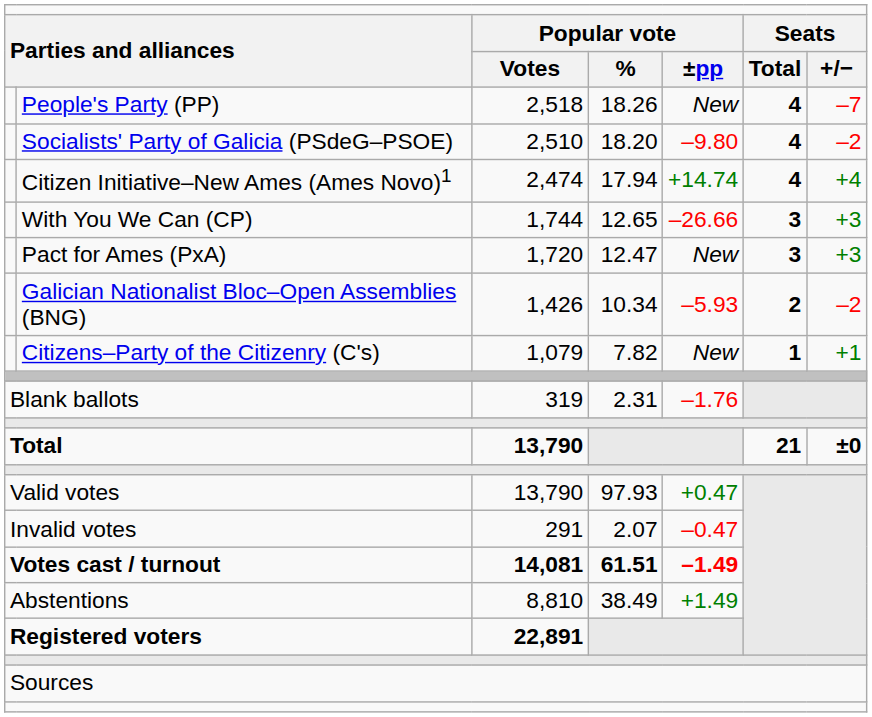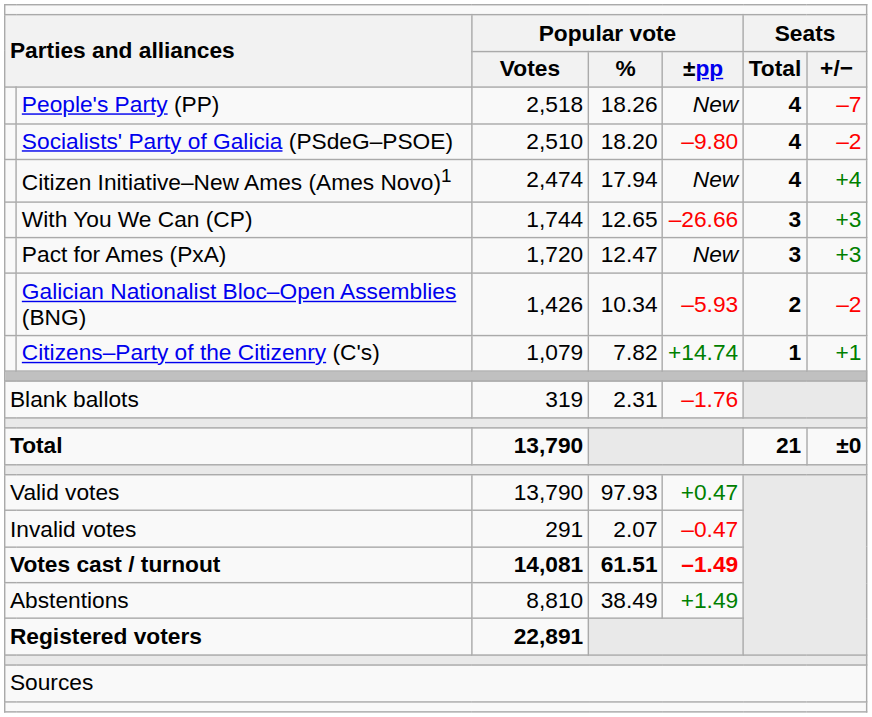(703, 180) +14.74 -> (715, 180) New
(715, 352) New -> (703, 352) +14.74
